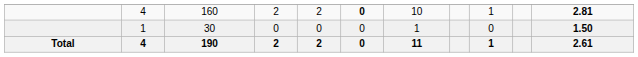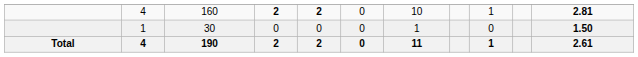(276, 12) normal -> (276, 12) bold
(319, 12) normal -> (319, 12) bold
(362, 12) bold -> (362, 12) normal
